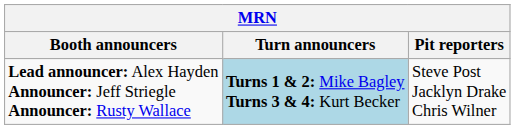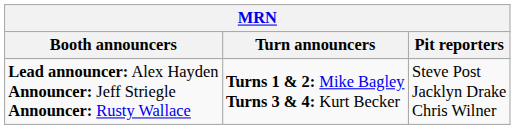(315, 91) lightblue background -> (315, 91) no background
